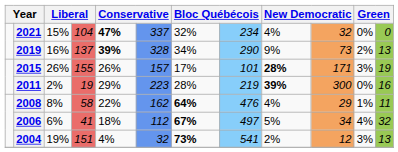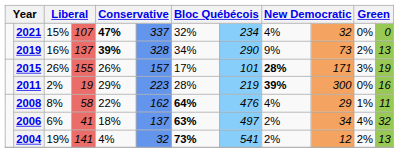(84, 32) 104 -> (84, 32) 107
(160, 121) 112 -> (159, 121) 137
(185, 121) 67% -> (185, 121) 63%
(272, 121) 5% -> (272, 121) 2%
(84, 139) 151 -> (84, 139) 141
(365, 139) 3% -> (365, 139) 2%
